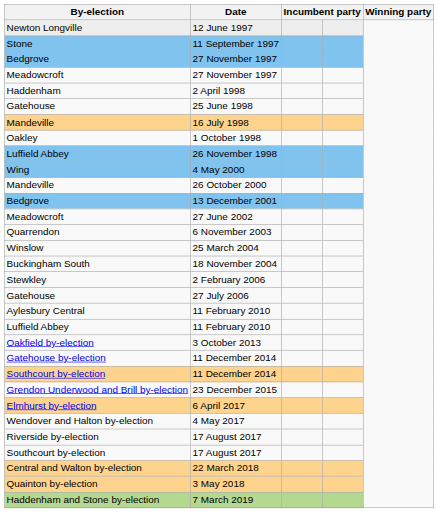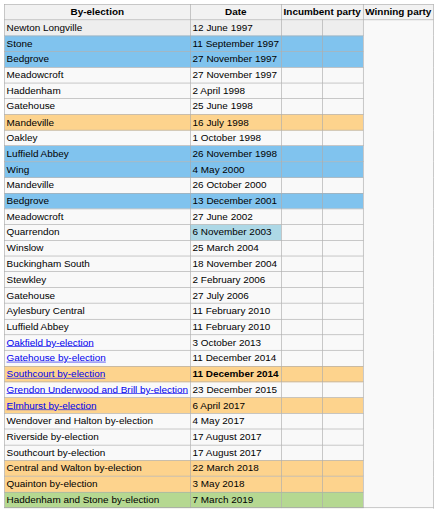(232, 232) no background -> (232, 232) lightblue background
(234, 374) normal -> (236, 374) bold
